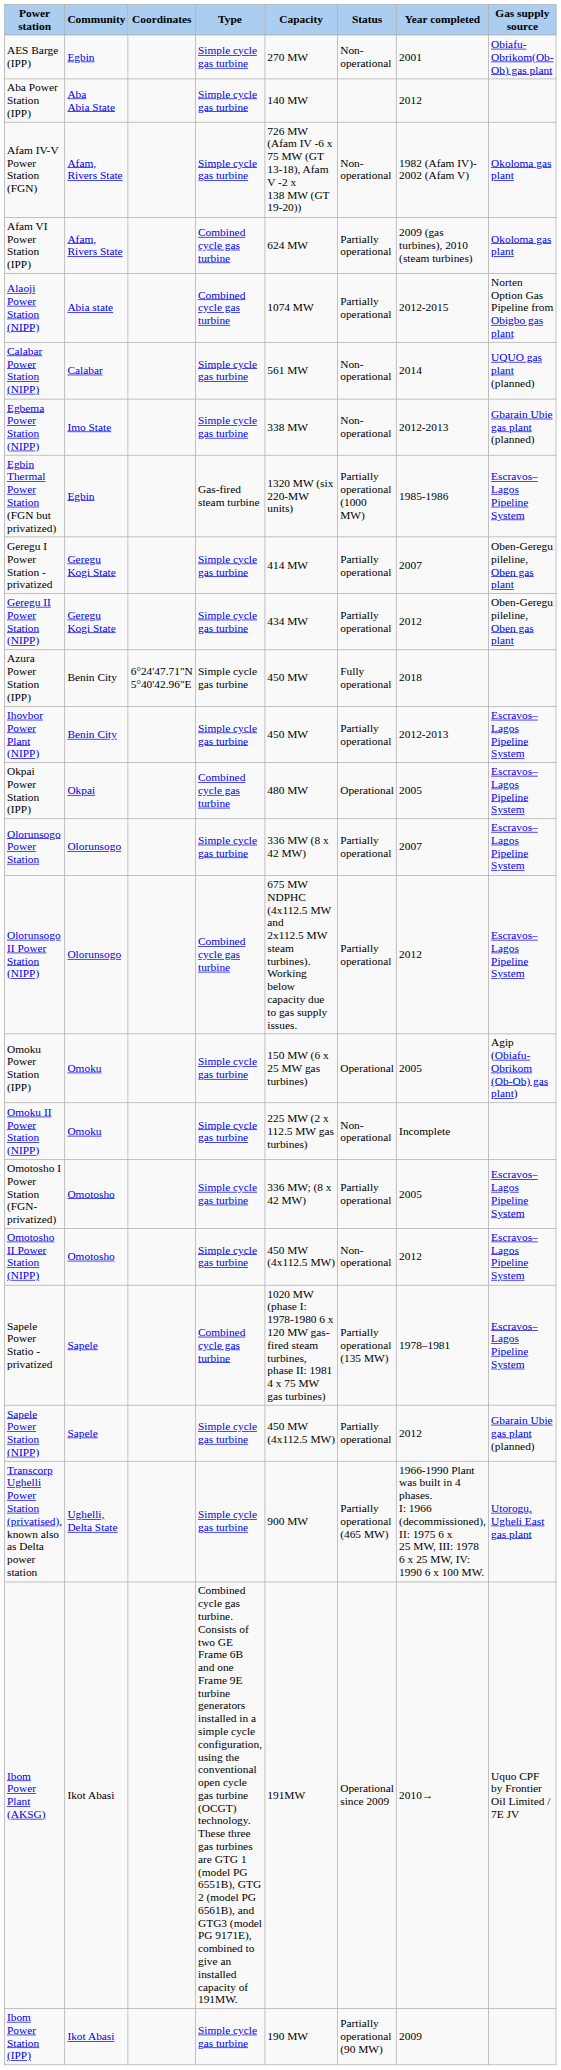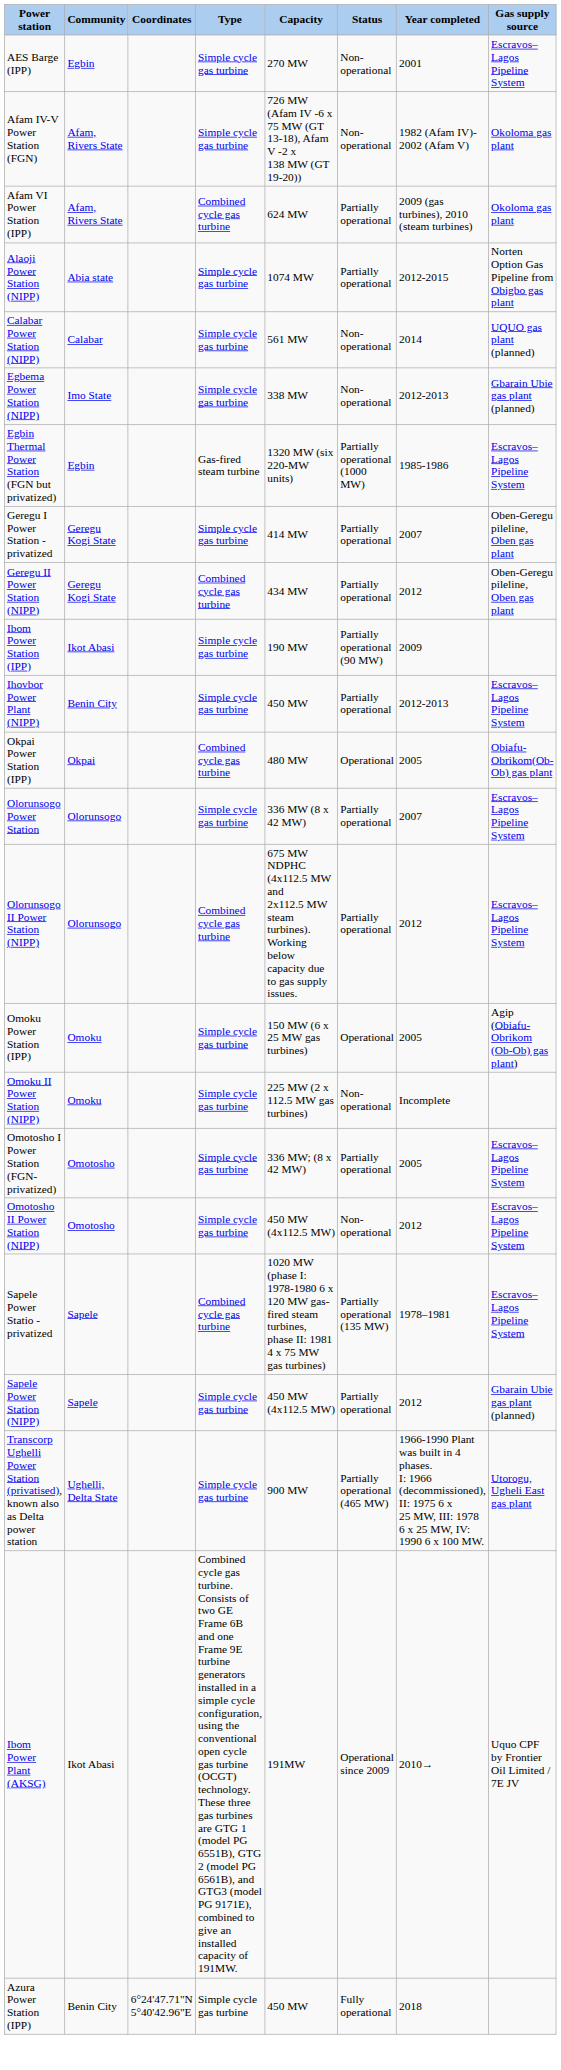(522, 57) Obiafu-Obrikom(Ob-Ob) gas plant -> (514, 63) Escravos–Lagos Pipeline System
- row: (32, 100)
(222, 308) Combined cycle gas turbine -> (227, 277) Simple cycle gas turbine
(227, 621) Simple cycle gas turbine -> (222, 591) Combined cycle gas turbine
rows swapped: (23, 2037) <-> (23, 678)
(514, 790) Escravos–Lagos Pipeline System -> (522, 760) Obiafu-Obrikom(Ob-Ob) gas plant
